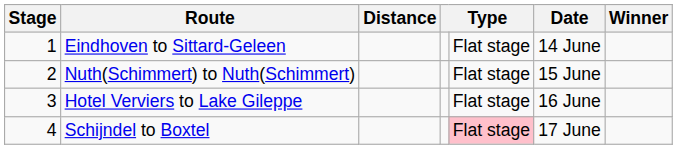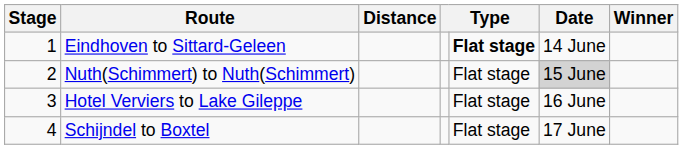(491, 46) normal -> (494, 46) bold
(570, 74) no background -> (574, 74) lightgrey background
(491, 130) pink background -> (491, 130) no background
